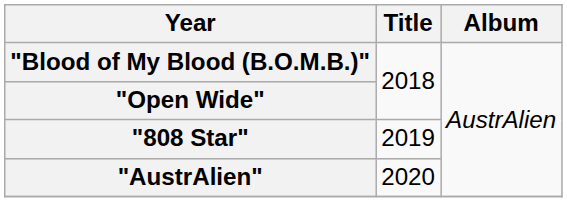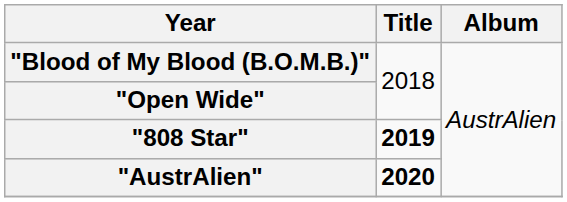(408, 138) normal -> (408, 138) bold
(408, 176) normal -> (408, 176) bold
